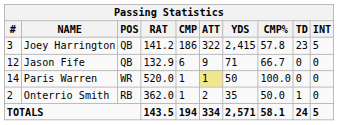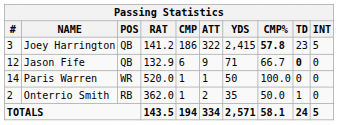(273, 46) normal -> (273, 46) bold
(299, 62) normal -> (299, 62) bold
(205, 79) khaki background -> (205, 79) no background
